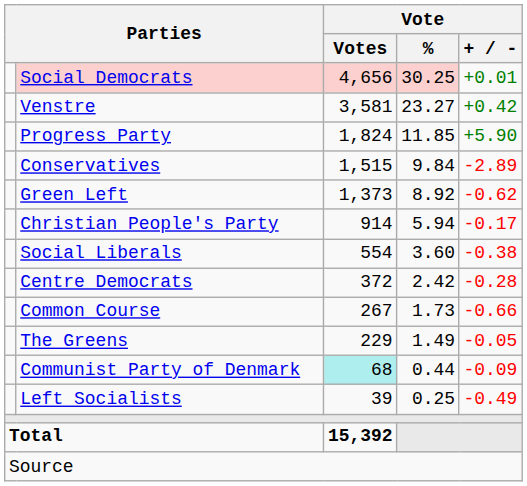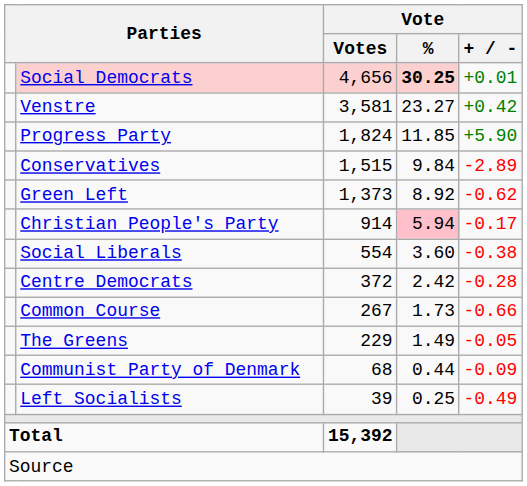(428, 78) normal -> (428, 78) bold
(433, 224) no background -> (433, 224) pink background
(382, 370) paleturquoise background -> (382, 370) no background
